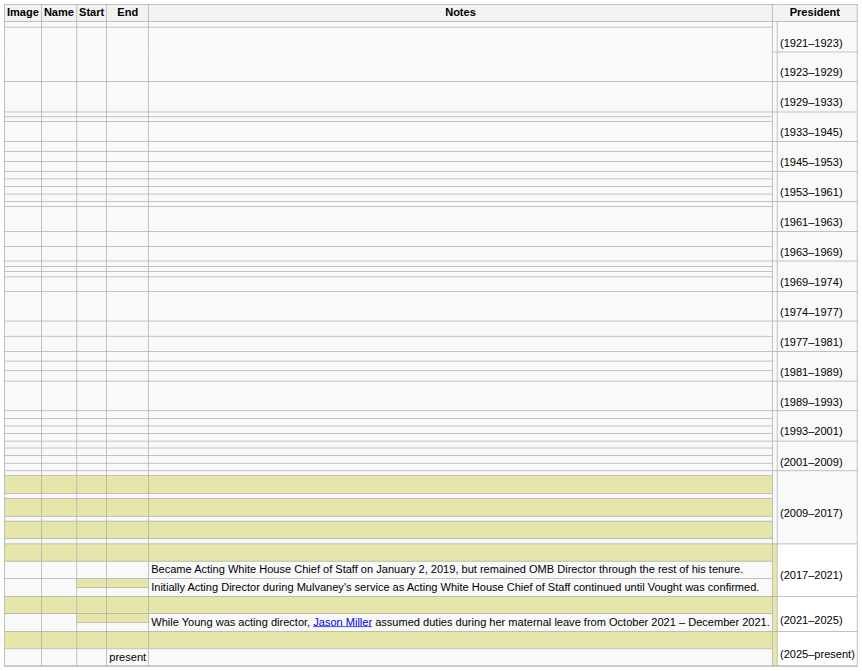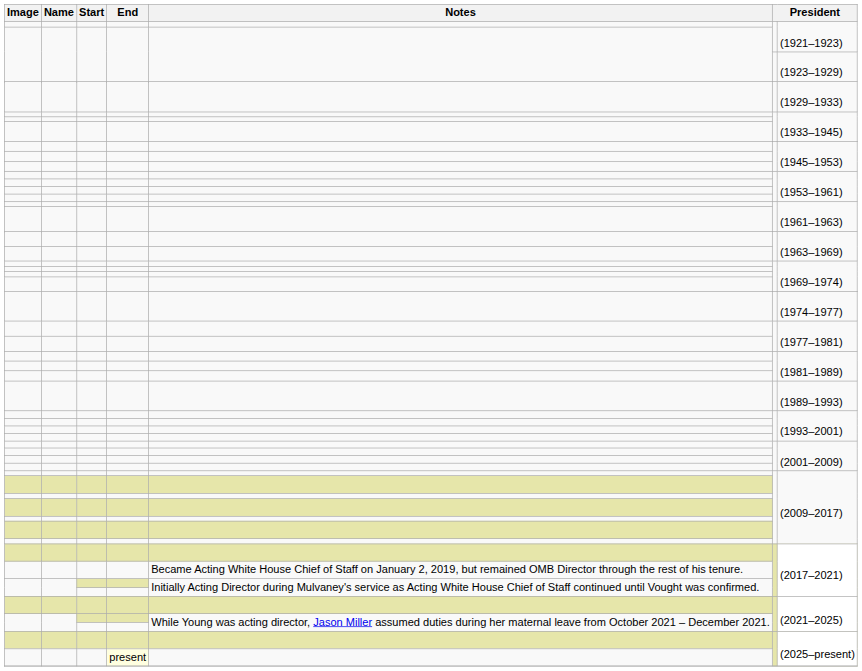(128, 657) no background -> (128, 657) lightyellow background
